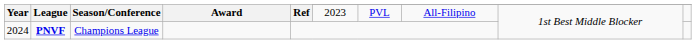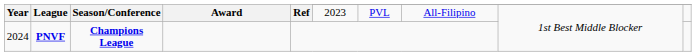(117, 30) normal -> (117, 36) bold
